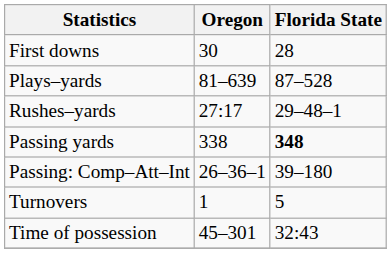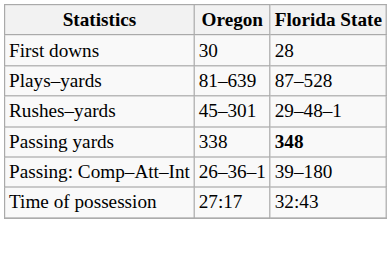(221, 111) 27:17 -> (228, 111) 45–301
- row: (48, 202)
(228, 232) 45–301 -> (221, 202) 27:17
